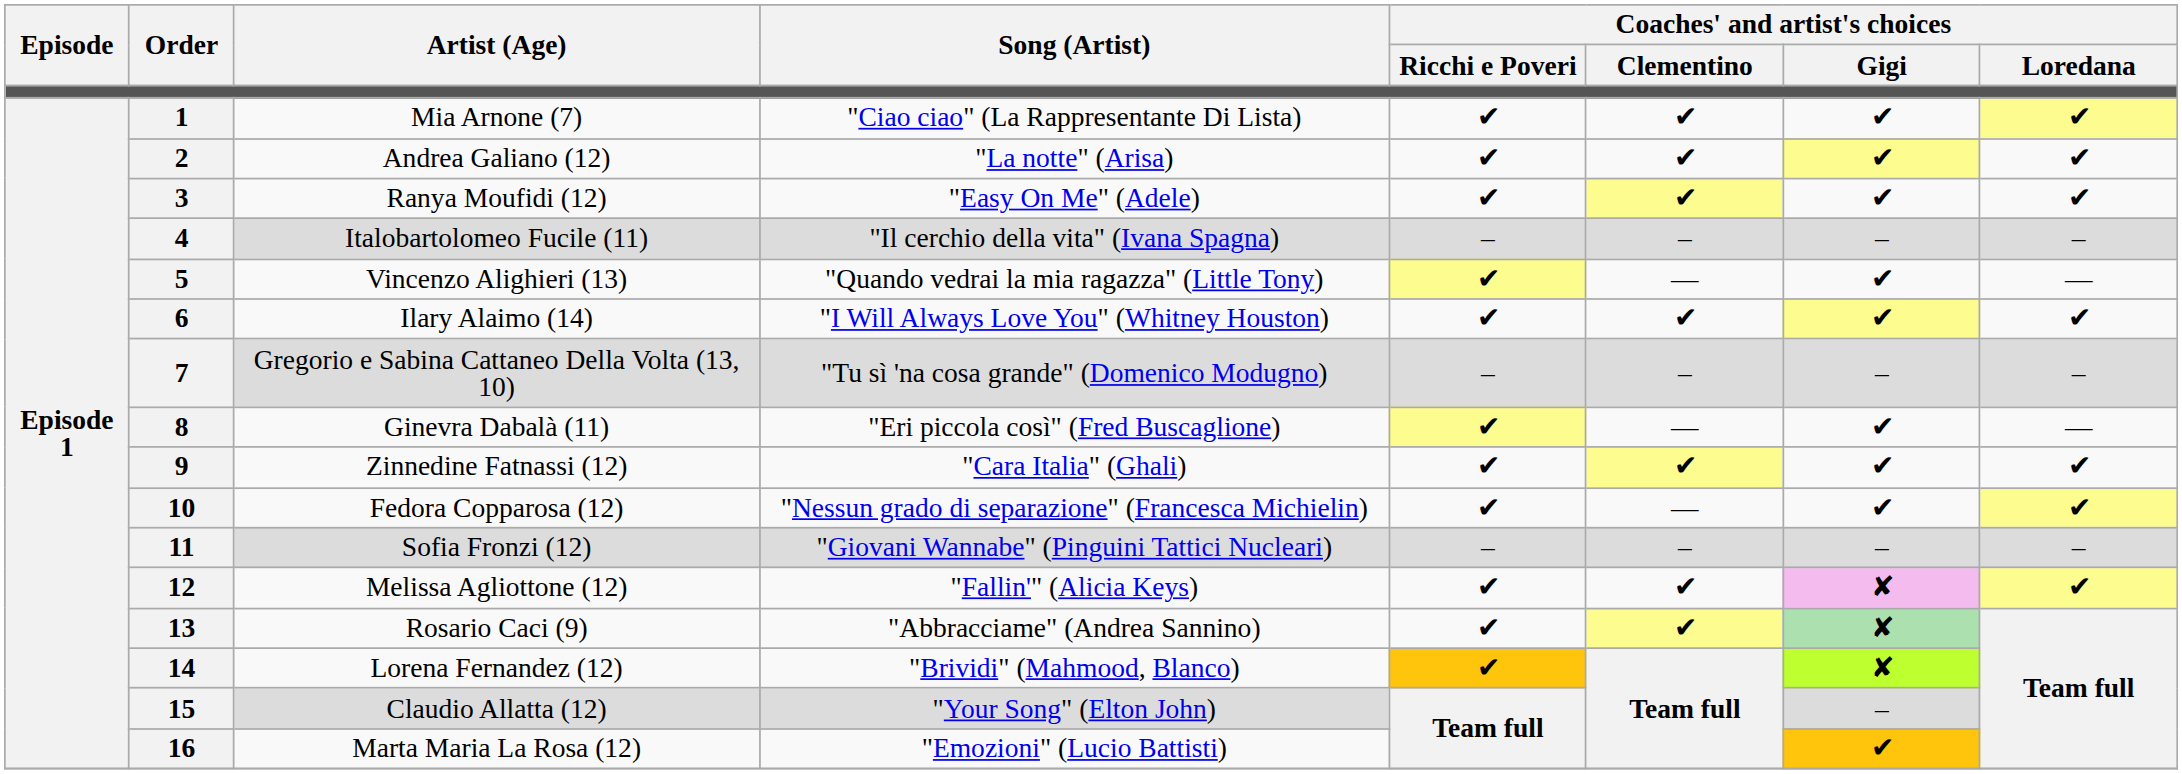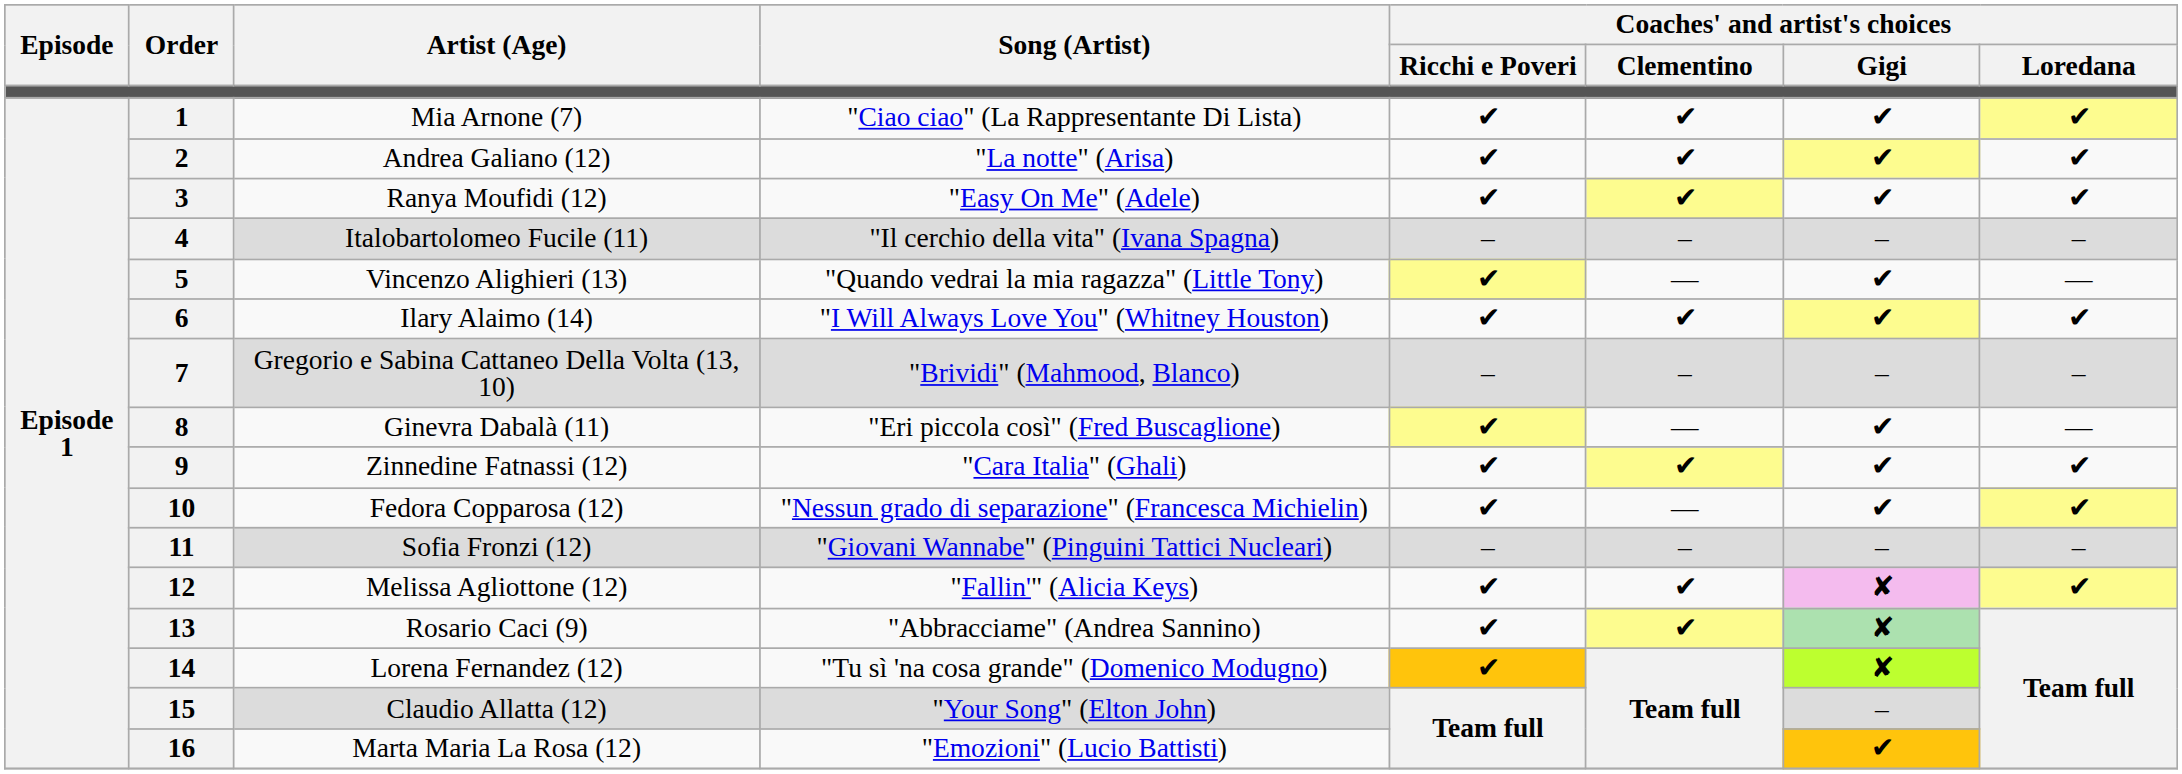(1074, 372) "Tu sì 'na cosa grande" (Domenico Modugno) -> (1074, 372) "Brividi" (Mahmood, Blanco)
(1074, 667) "Brividi" (Mahmood, Blanco) -> (1074, 667) "Tu sì 'na cosa grande" (Domenico Modugno)
